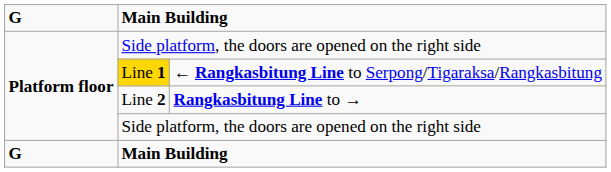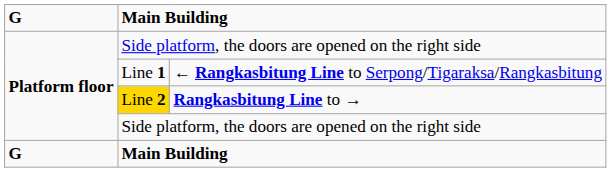(144, 72) gold background -> (144, 72) no background
(144, 99) no background -> (144, 99) gold background
